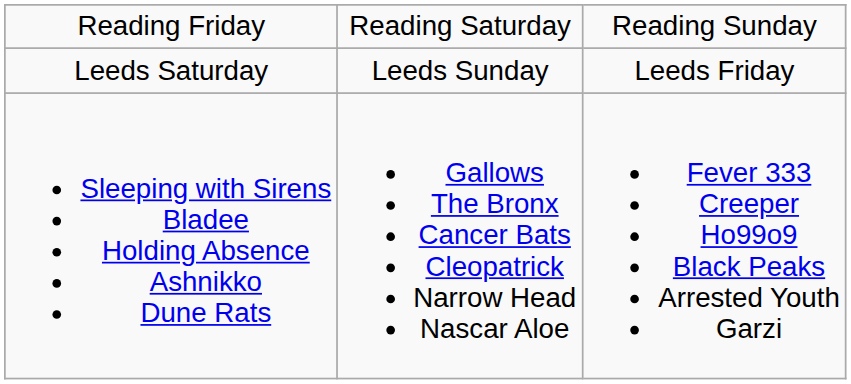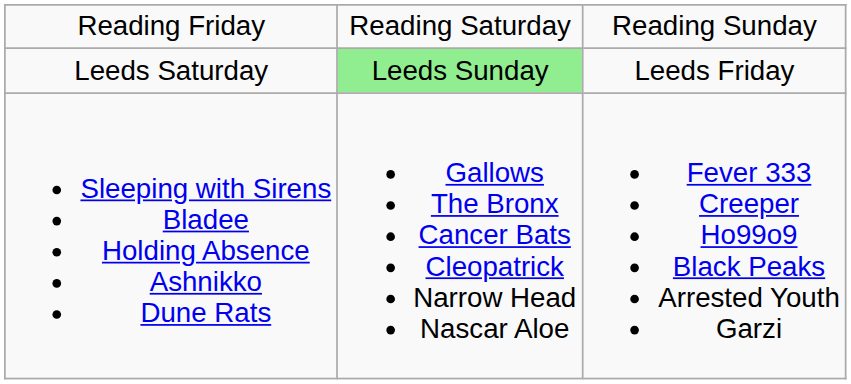(460, 70) no background -> (460, 70) lightgreen background
